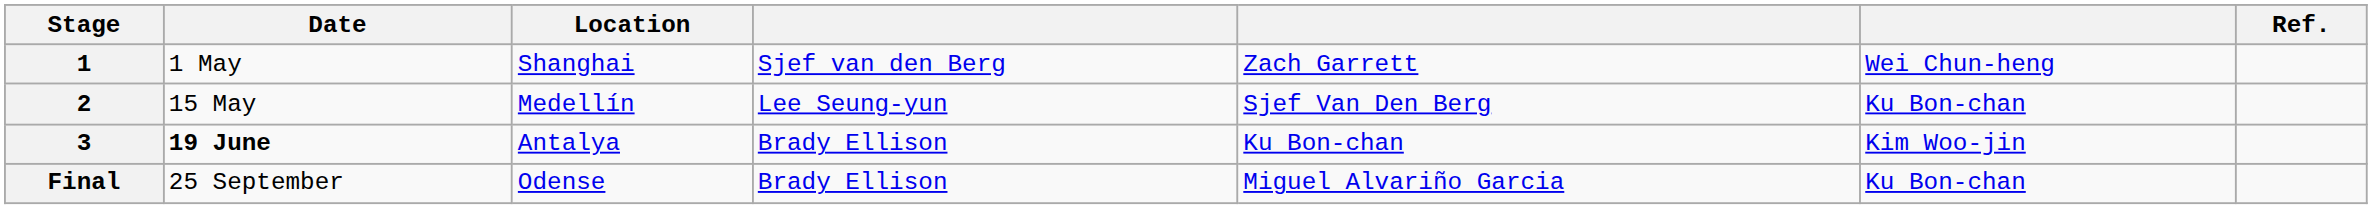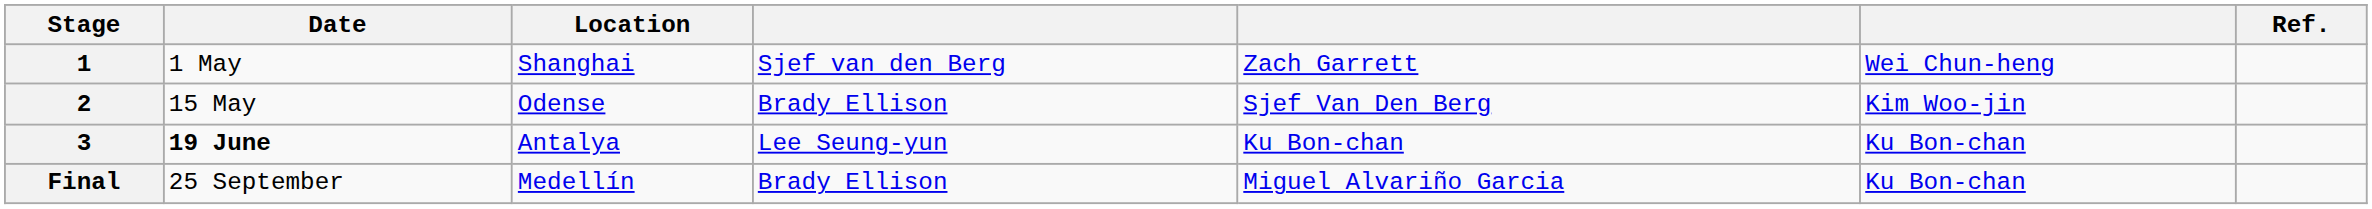(576, 104) Medellín -> (562, 104) Odense
(853, 104) Lee Seung-yun -> (853, 104) Brady Ellison
(1946, 104) Ku Bon-chan -> (1946, 104) Kim Woo-jin
(853, 144) Brady Ellison -> (853, 144) Lee Seung-yun
(1946, 144) Kim Woo-jin -> (1946, 144) Ku Bon-chan
(562, 183) Odense -> (576, 183) Medellín
